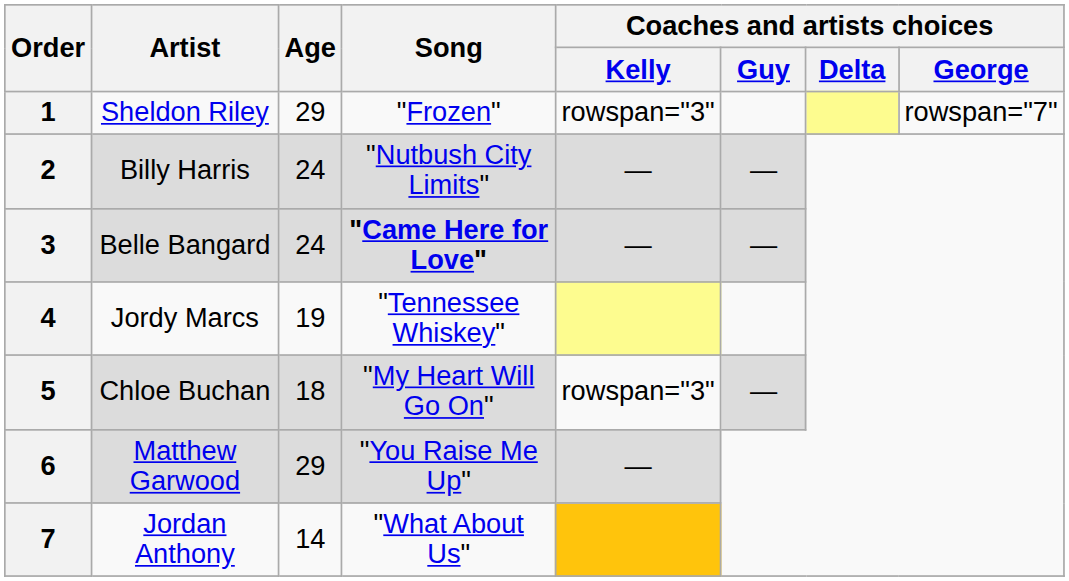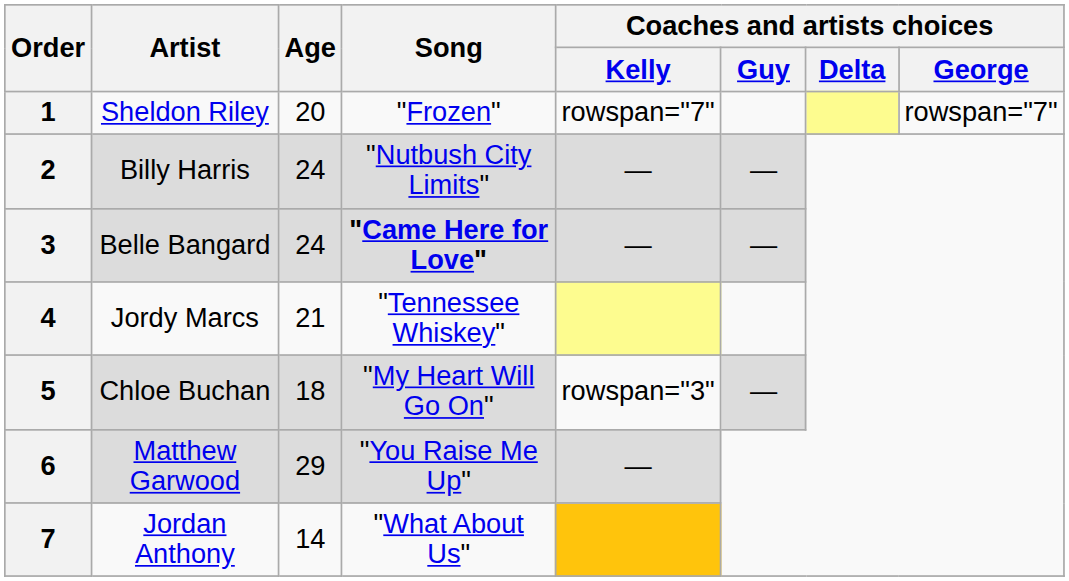(310, 112) 29 -> (310, 112) 20
(638, 112) rowspan="3" -> (638, 112) rowspan="7"
(310, 318) 19 -> (310, 318) 21
